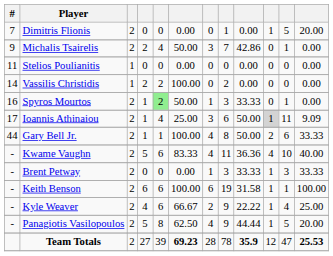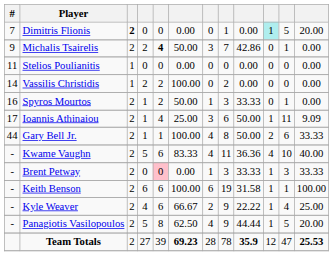(132, 31) normal -> (132, 31) bold
(271, 31) no background -> (271, 31) paleturquoise background
(161, 48) normal -> (161, 48) bold
(161, 101) lightgreen background -> (161, 101) no background
(271, 119) lightgrey background -> (271, 119) no background
(161, 171) no background -> (161, 171) pink background
